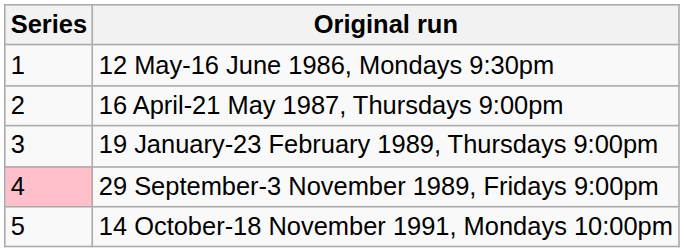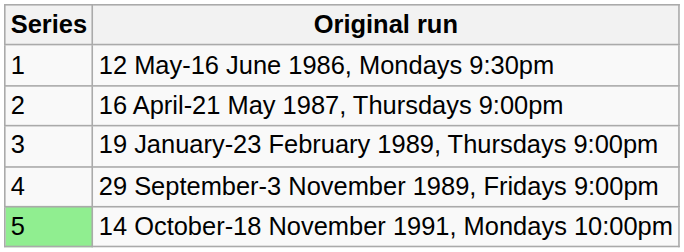(18, 186) pink background -> (18, 186) no background
(18, 226) no background -> (18, 226) lightgreen background
